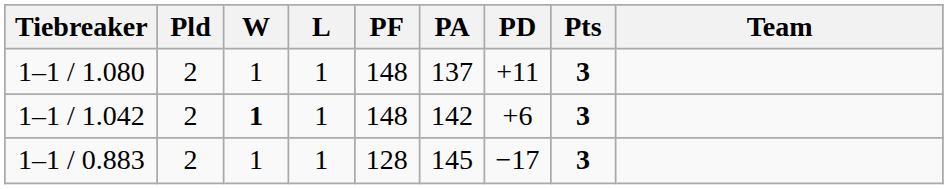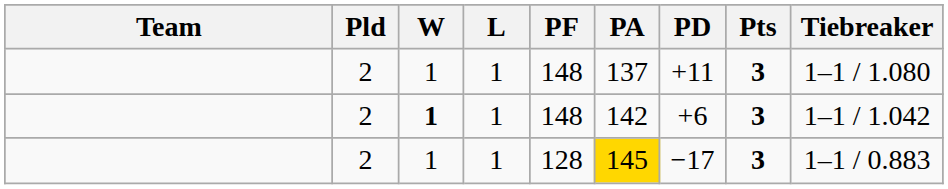columns swapped: (780, 26) <-> (81, 26)
(452, 159) no background -> (627, 159) gold background
